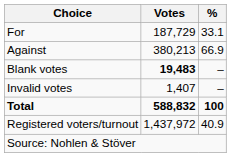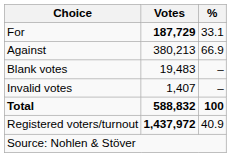(174, 32) normal -> (174, 32) bold
(178, 69) bold -> (178, 69) normal
(170, 124) normal -> (170, 124) bold
